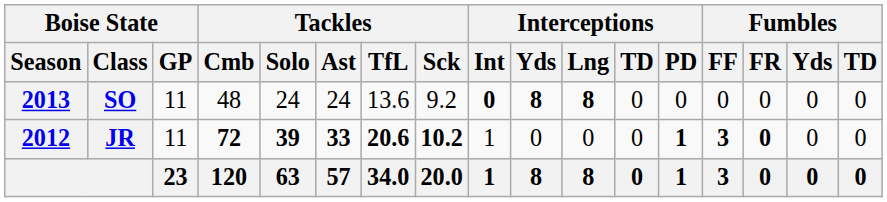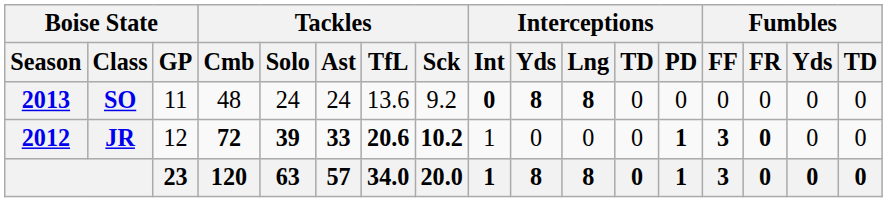(176, 138) 11 -> (176, 138) 12
